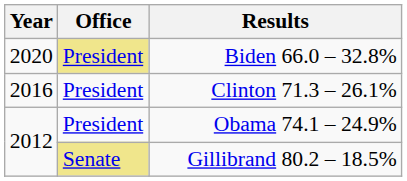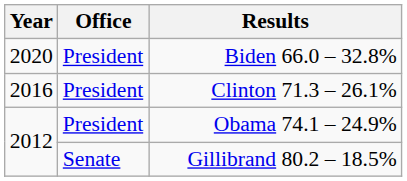(103, 55) khaki background -> (103, 55) no background
(92, 158) khaki background -> (92, 158) no background
